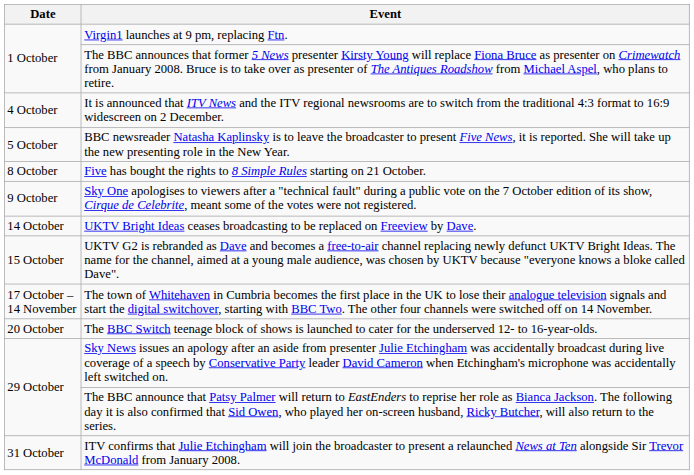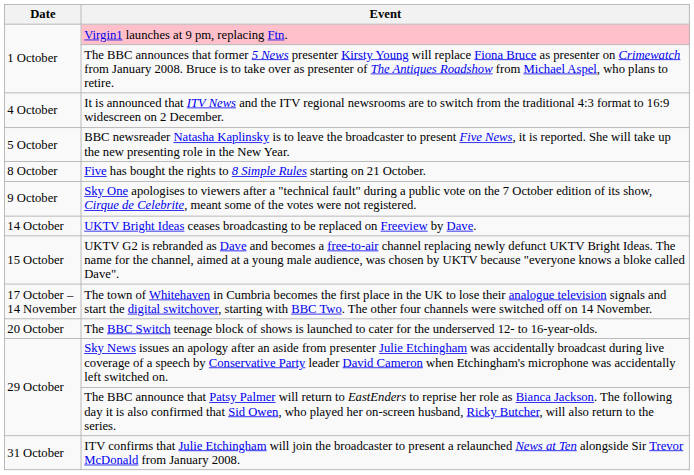(186, 34) no background -> (186, 34) pink background
